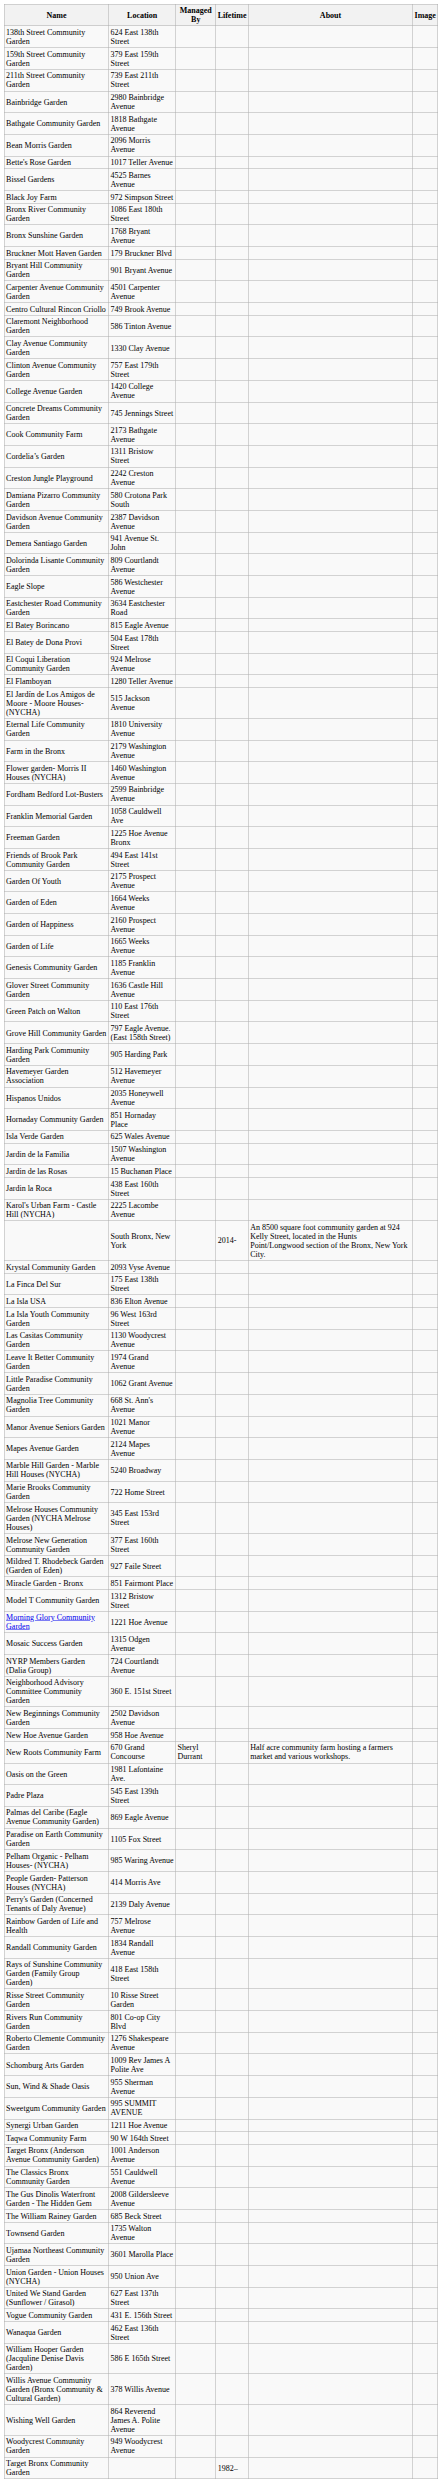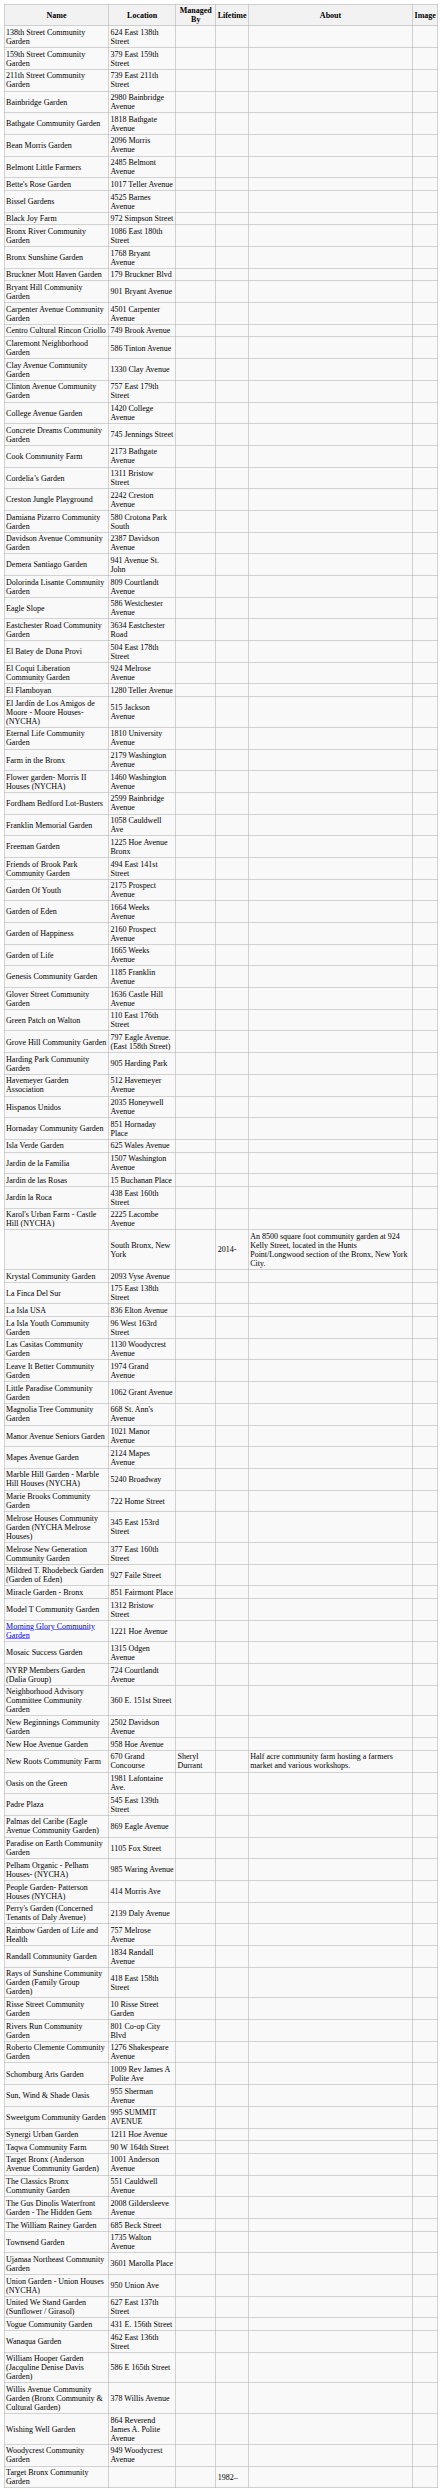+ row: (44, 167)
- row: (38, 625)
